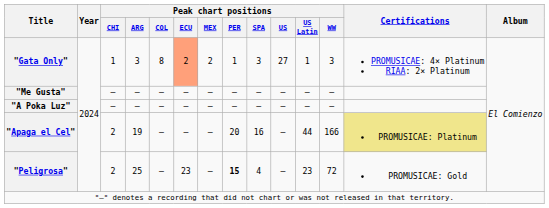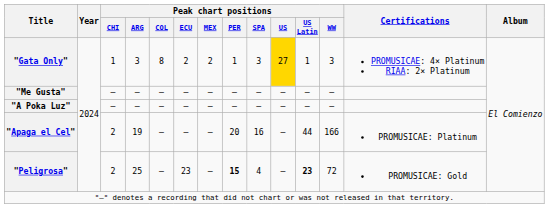(186, 62) lightsalmon background -> (186, 62) no background
(283, 62) no background -> (283, 62) gold background
(415, 137) khaki background -> (415, 137) no background
(307, 172) normal -> (307, 172) bold
